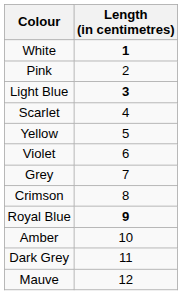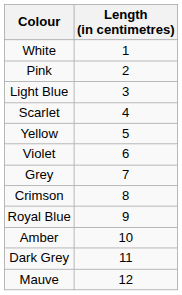(126, 50) bold -> (126, 50) normal
(126, 92) bold -> (126, 92) normal
(126, 216) bold -> (126, 216) normal
